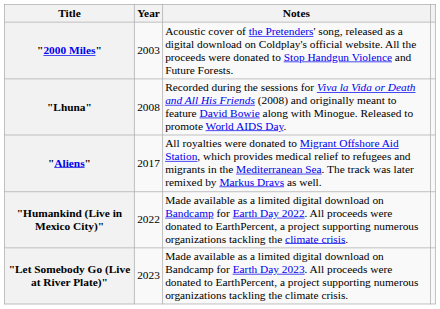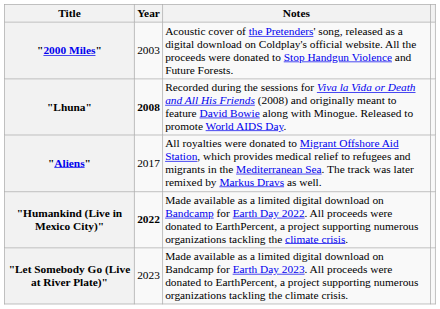(149, 107) normal -> (149, 107) bold
(149, 219) normal -> (149, 219) bold
